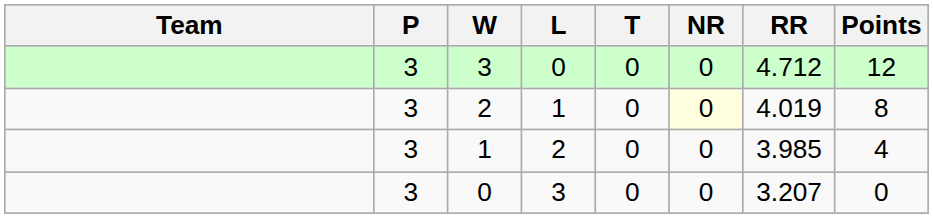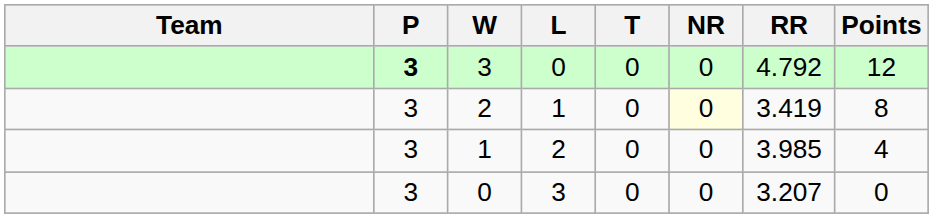(411, 66) normal -> (411, 66) bold
(789, 66) 4.712 -> (789, 66) 4.792
(789, 108) 4.019 -> (789, 108) 3.419
